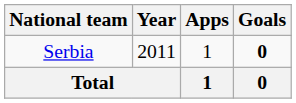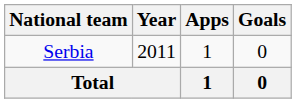(262, 51) bold -> (262, 51) normal
